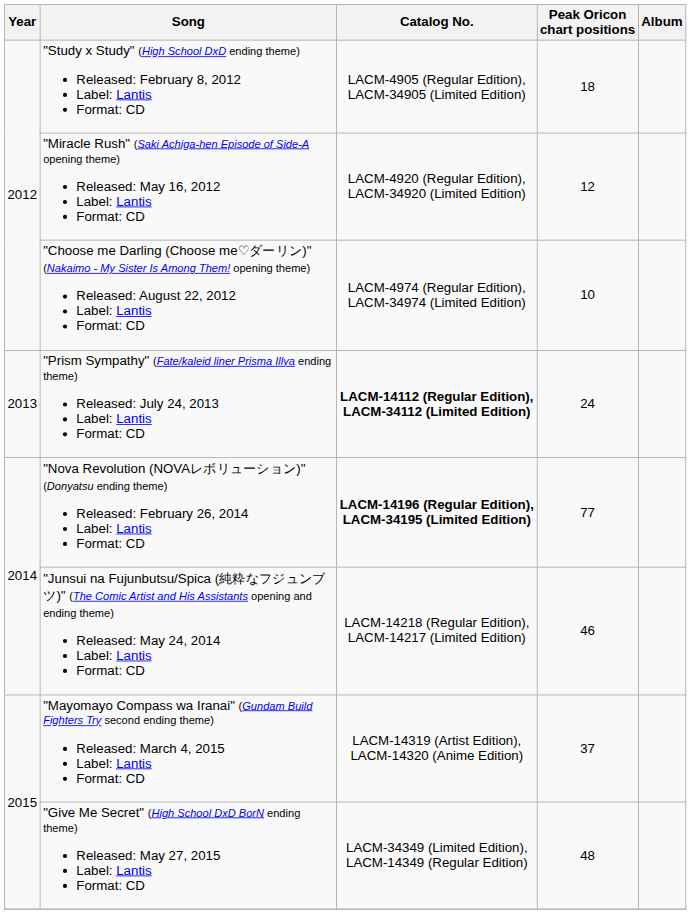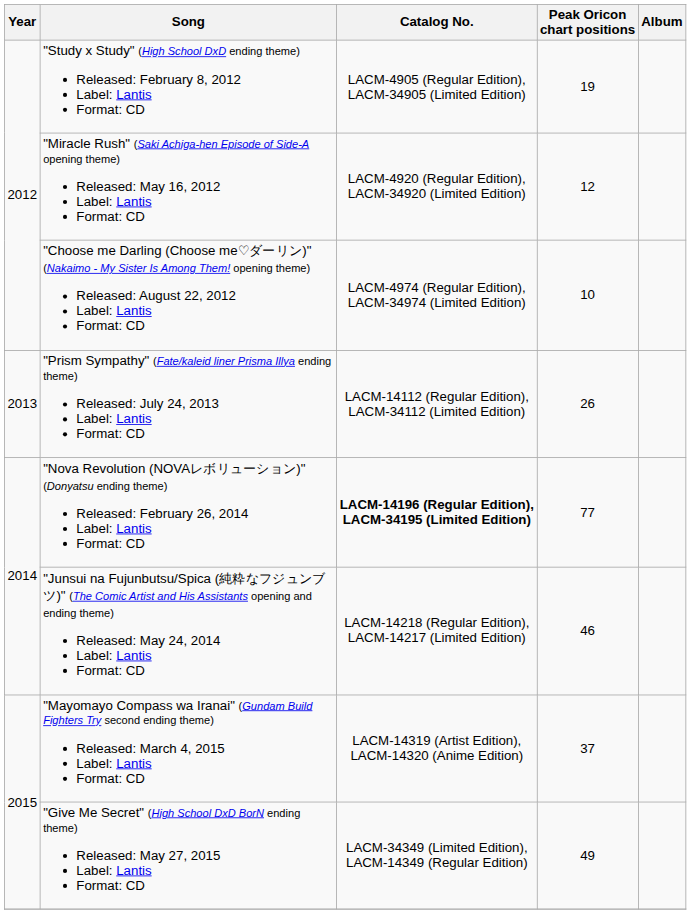(588, 86) 18 -> (588, 86) 19
(437, 403) bold -> (437, 403) normal
(588, 403) 24 -> (588, 403) 26
(588, 855) 48 -> (588, 855) 49
